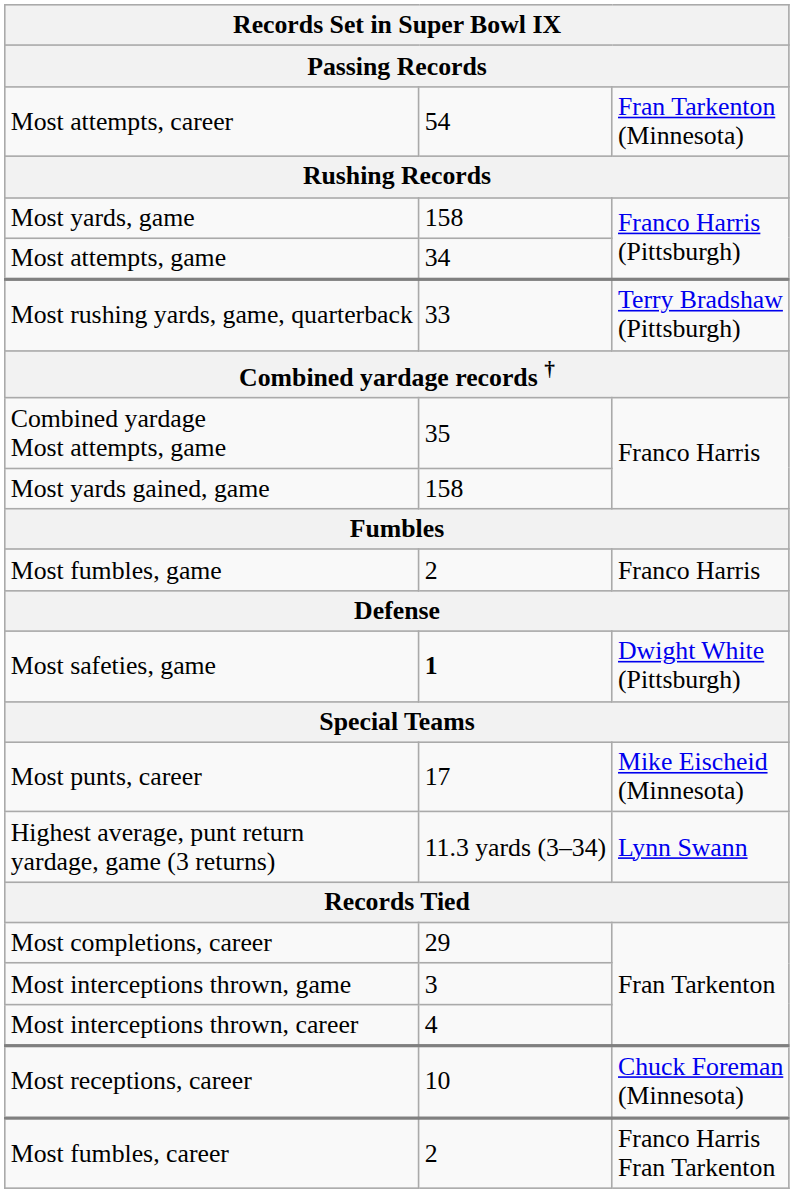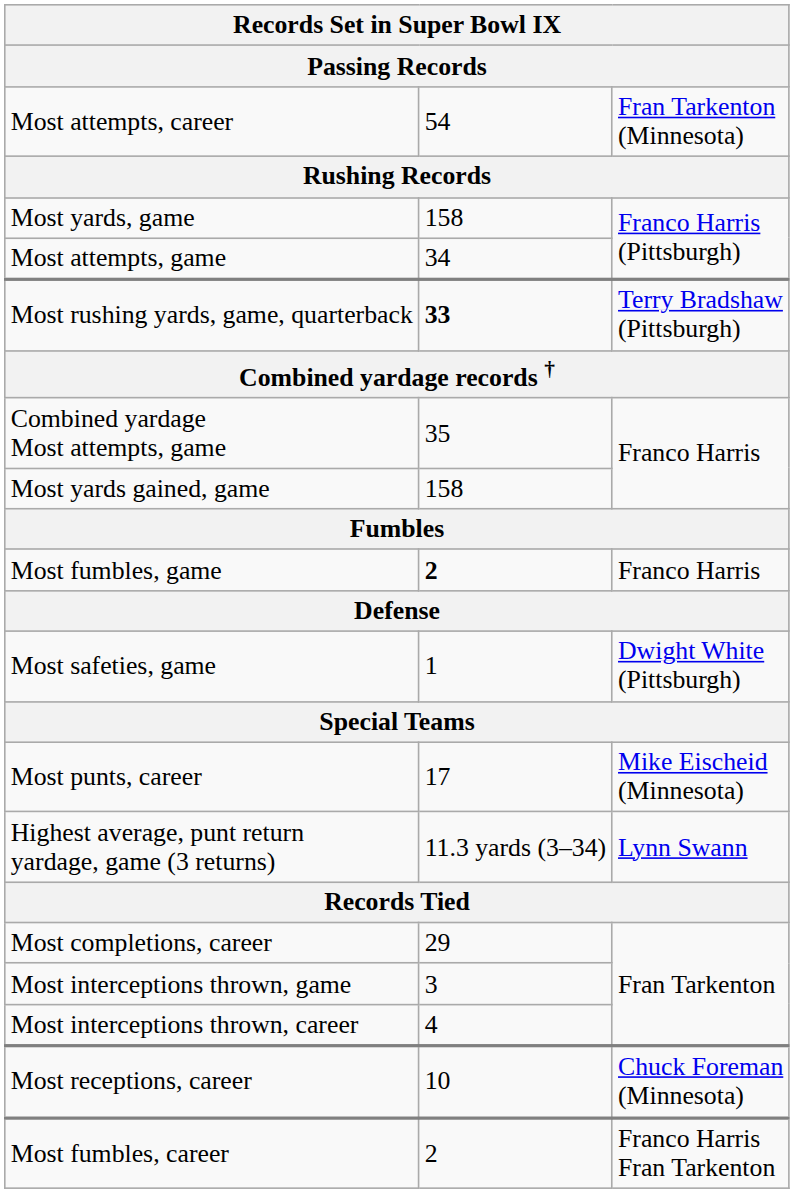(438, 315) normal -> (438, 315) bold
(431, 569) normal -> (431, 569) bold
(431, 666) bold -> (431, 666) normal
